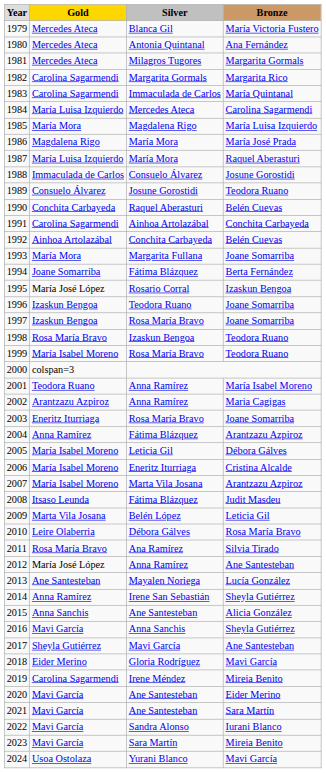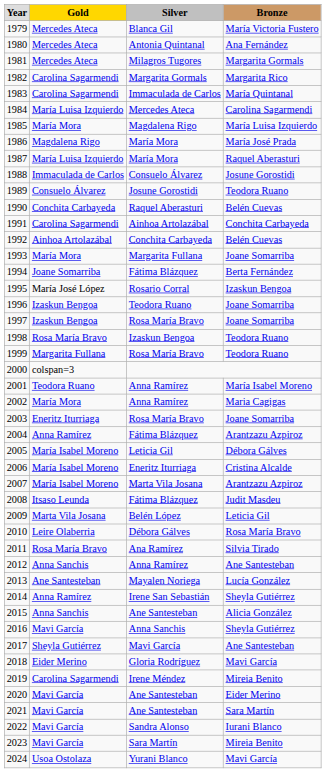(75, 353) María Isabel Moreno -> (69, 353) Margarita Fullana
(70, 402) Arantzazu Azpiroz -> (56, 402) María Mora
(68, 564) María José López -> (60, 564) Anna Sanchis
